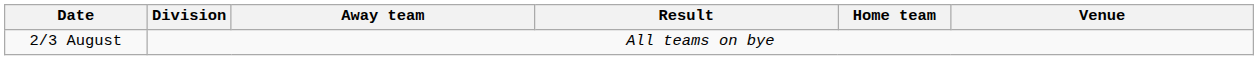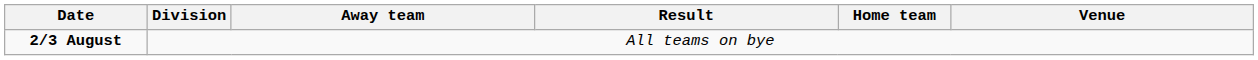(76, 42) normal -> (76, 42) bold
